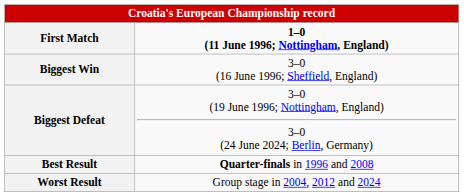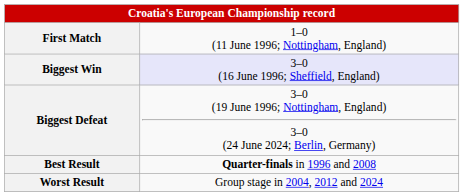(297, 38) bold -> (299, 38) normal
(297, 69) no background -> (299, 69) lavender background
